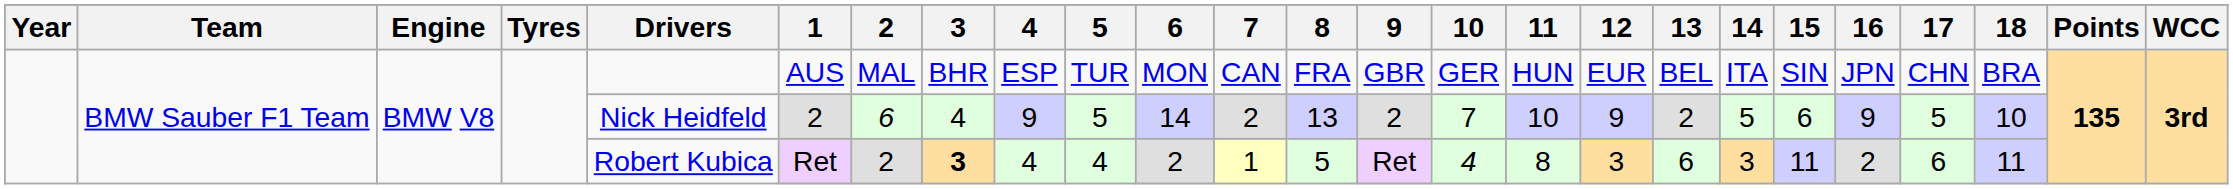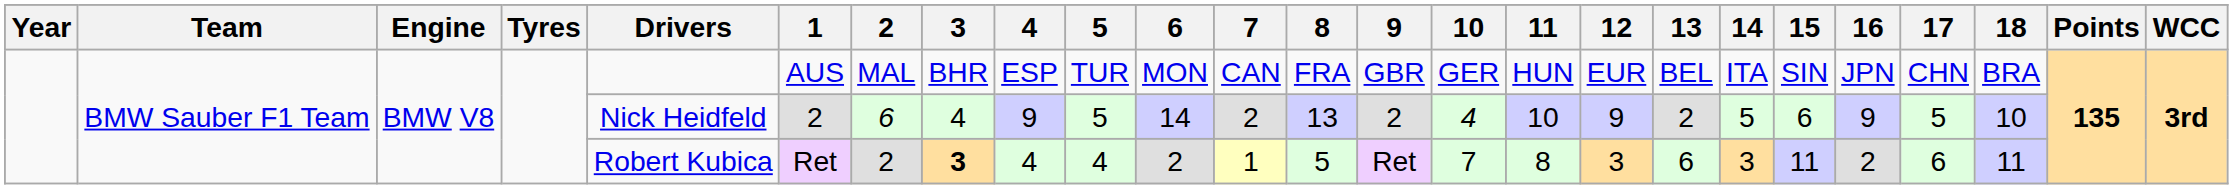(1469, 117) 7 -> (1469, 117) 4
(1469, 162) 4 -> (1469, 162) 7
